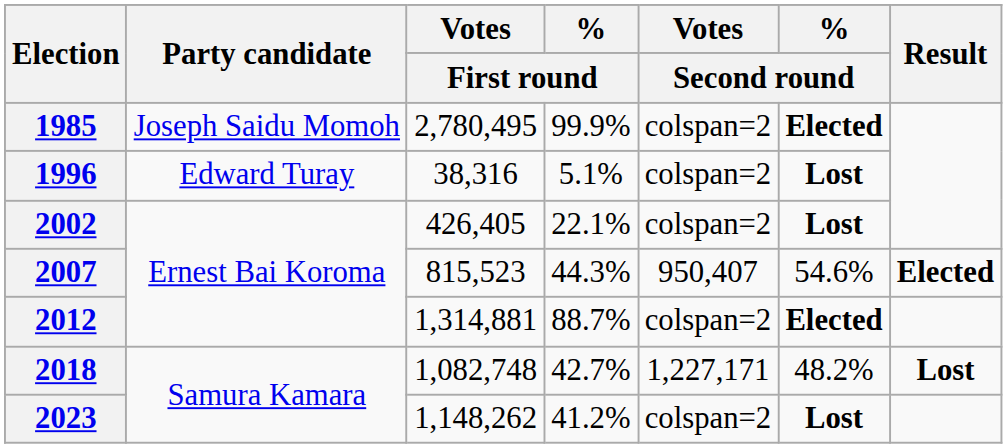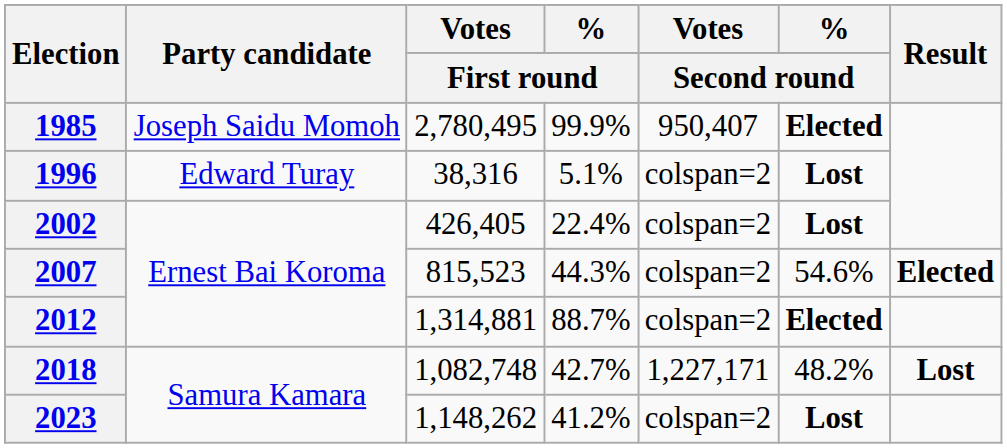(708, 126) colspan=2 -> (708, 126) 950,407
(591, 223) 22.1% -> (591, 223) 22.4%
(708, 272) 950,407 -> (708, 272) colspan=2
